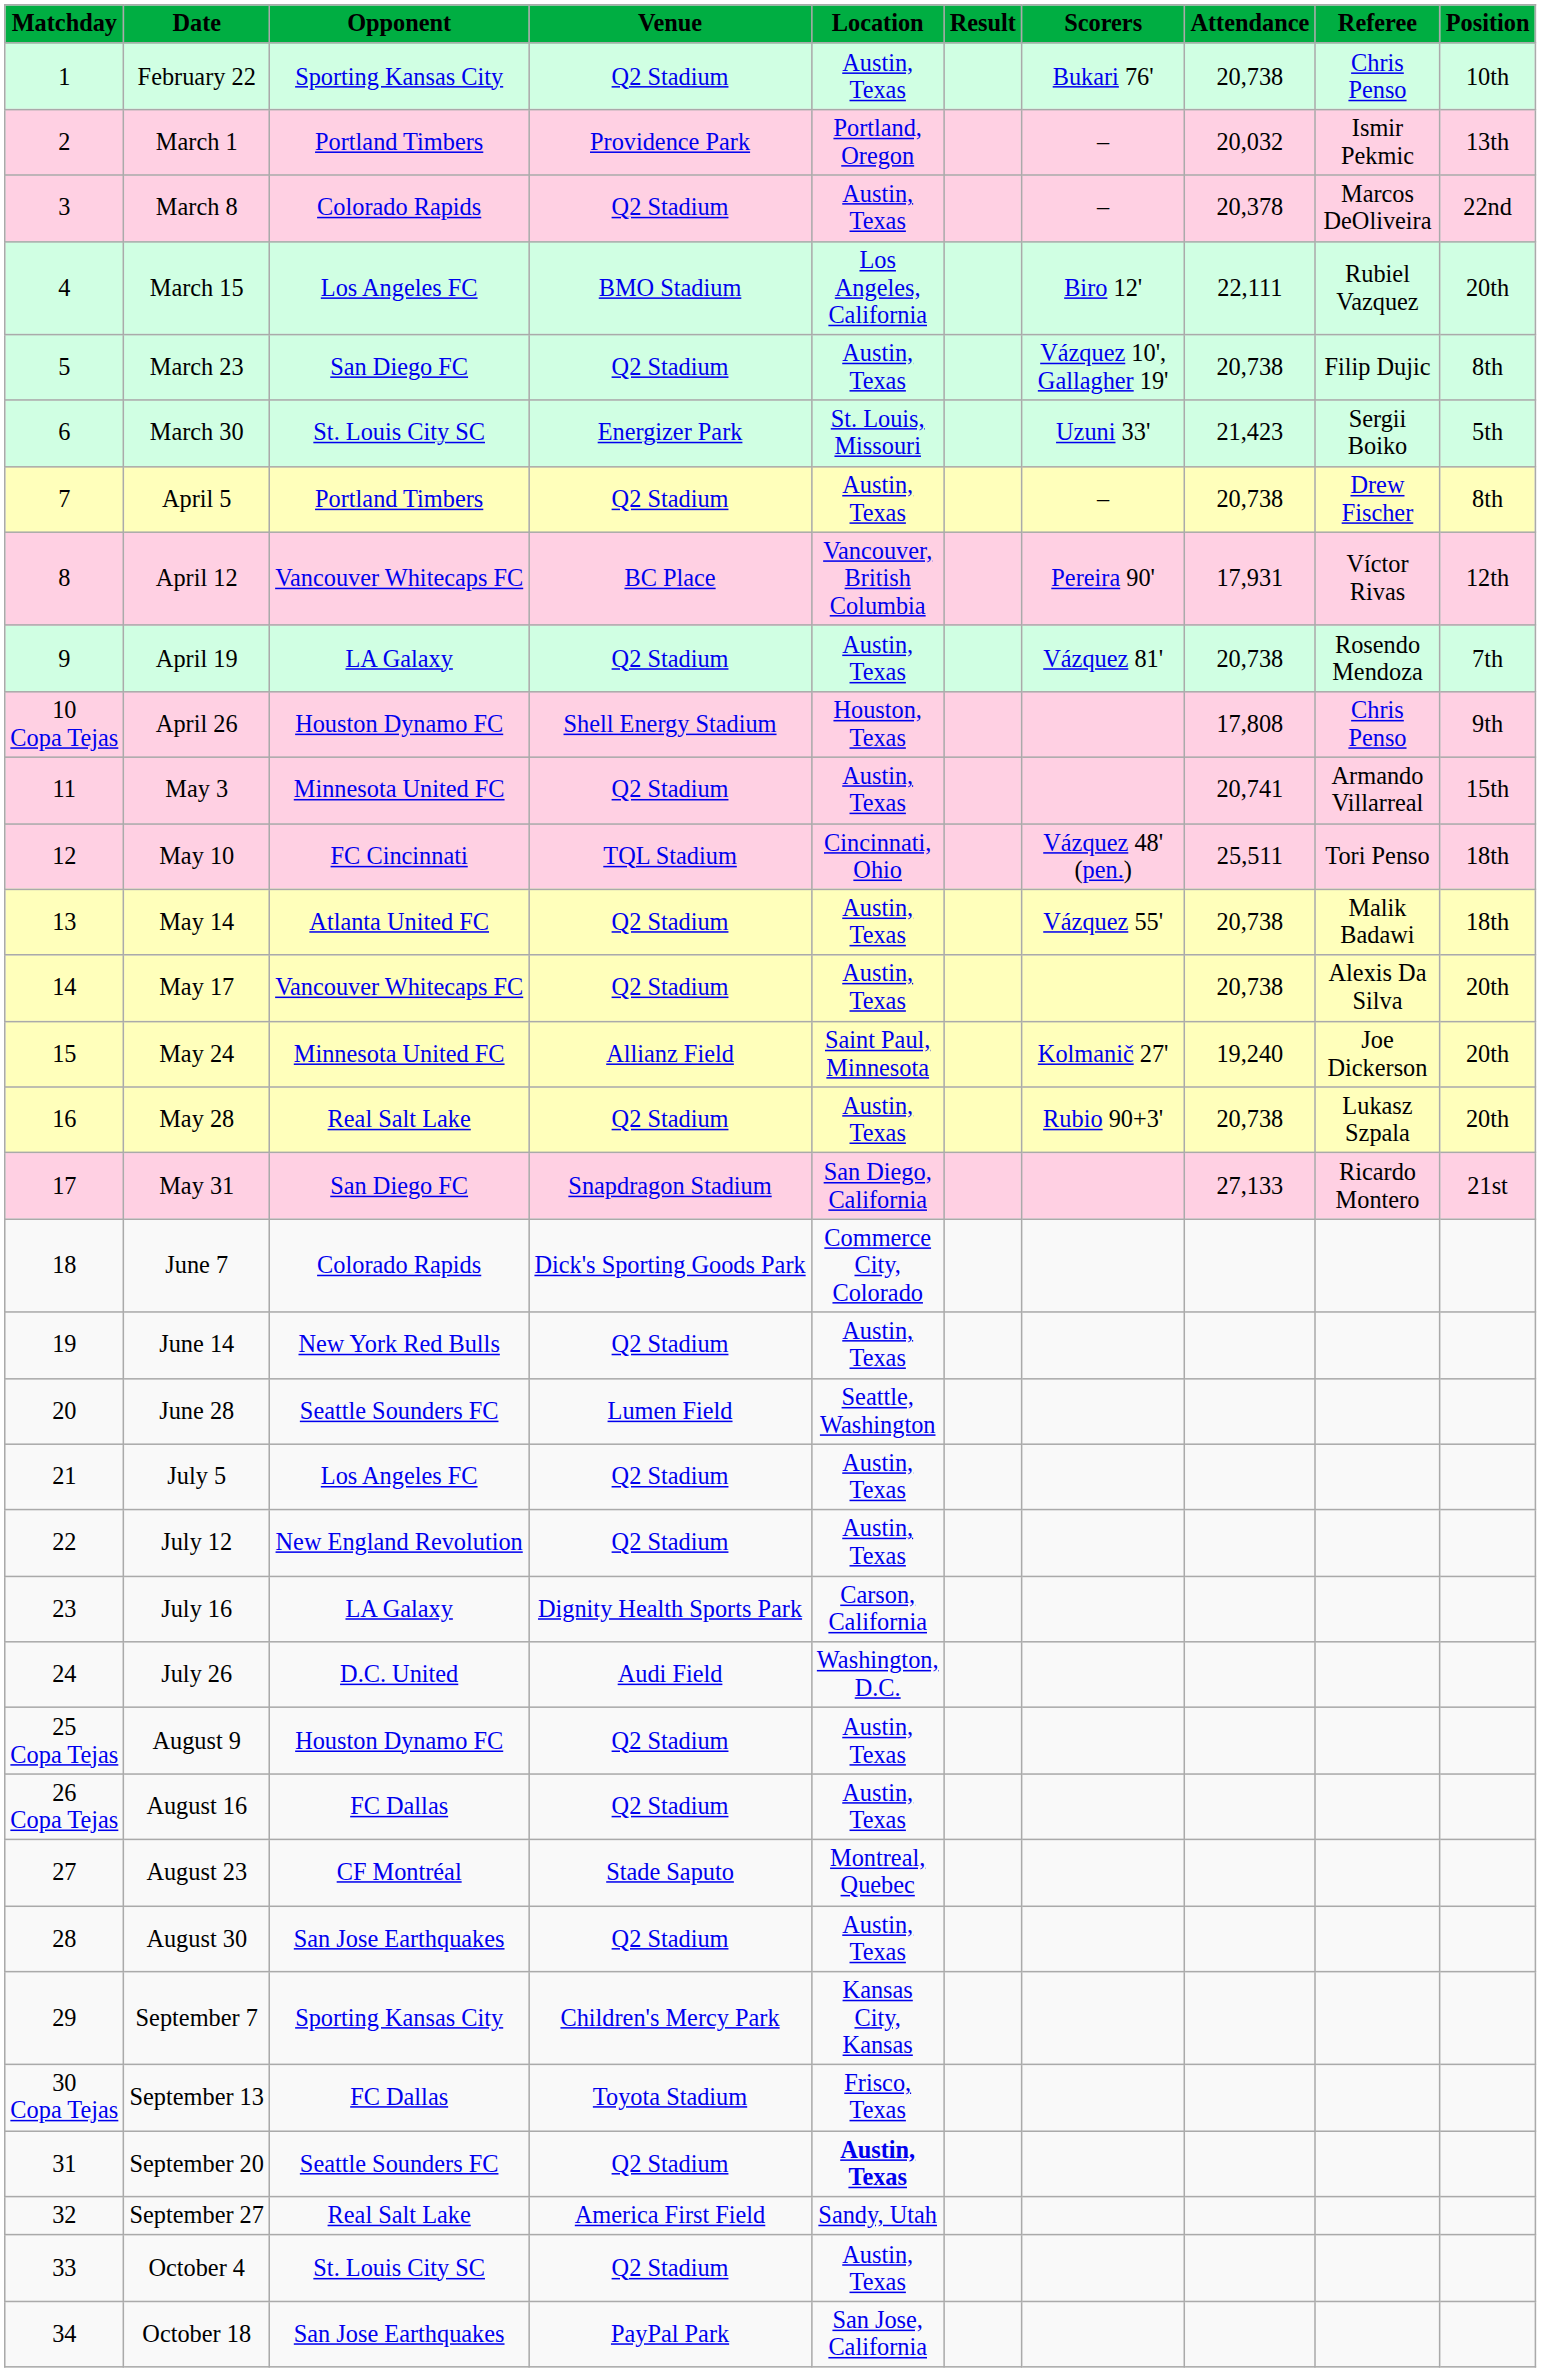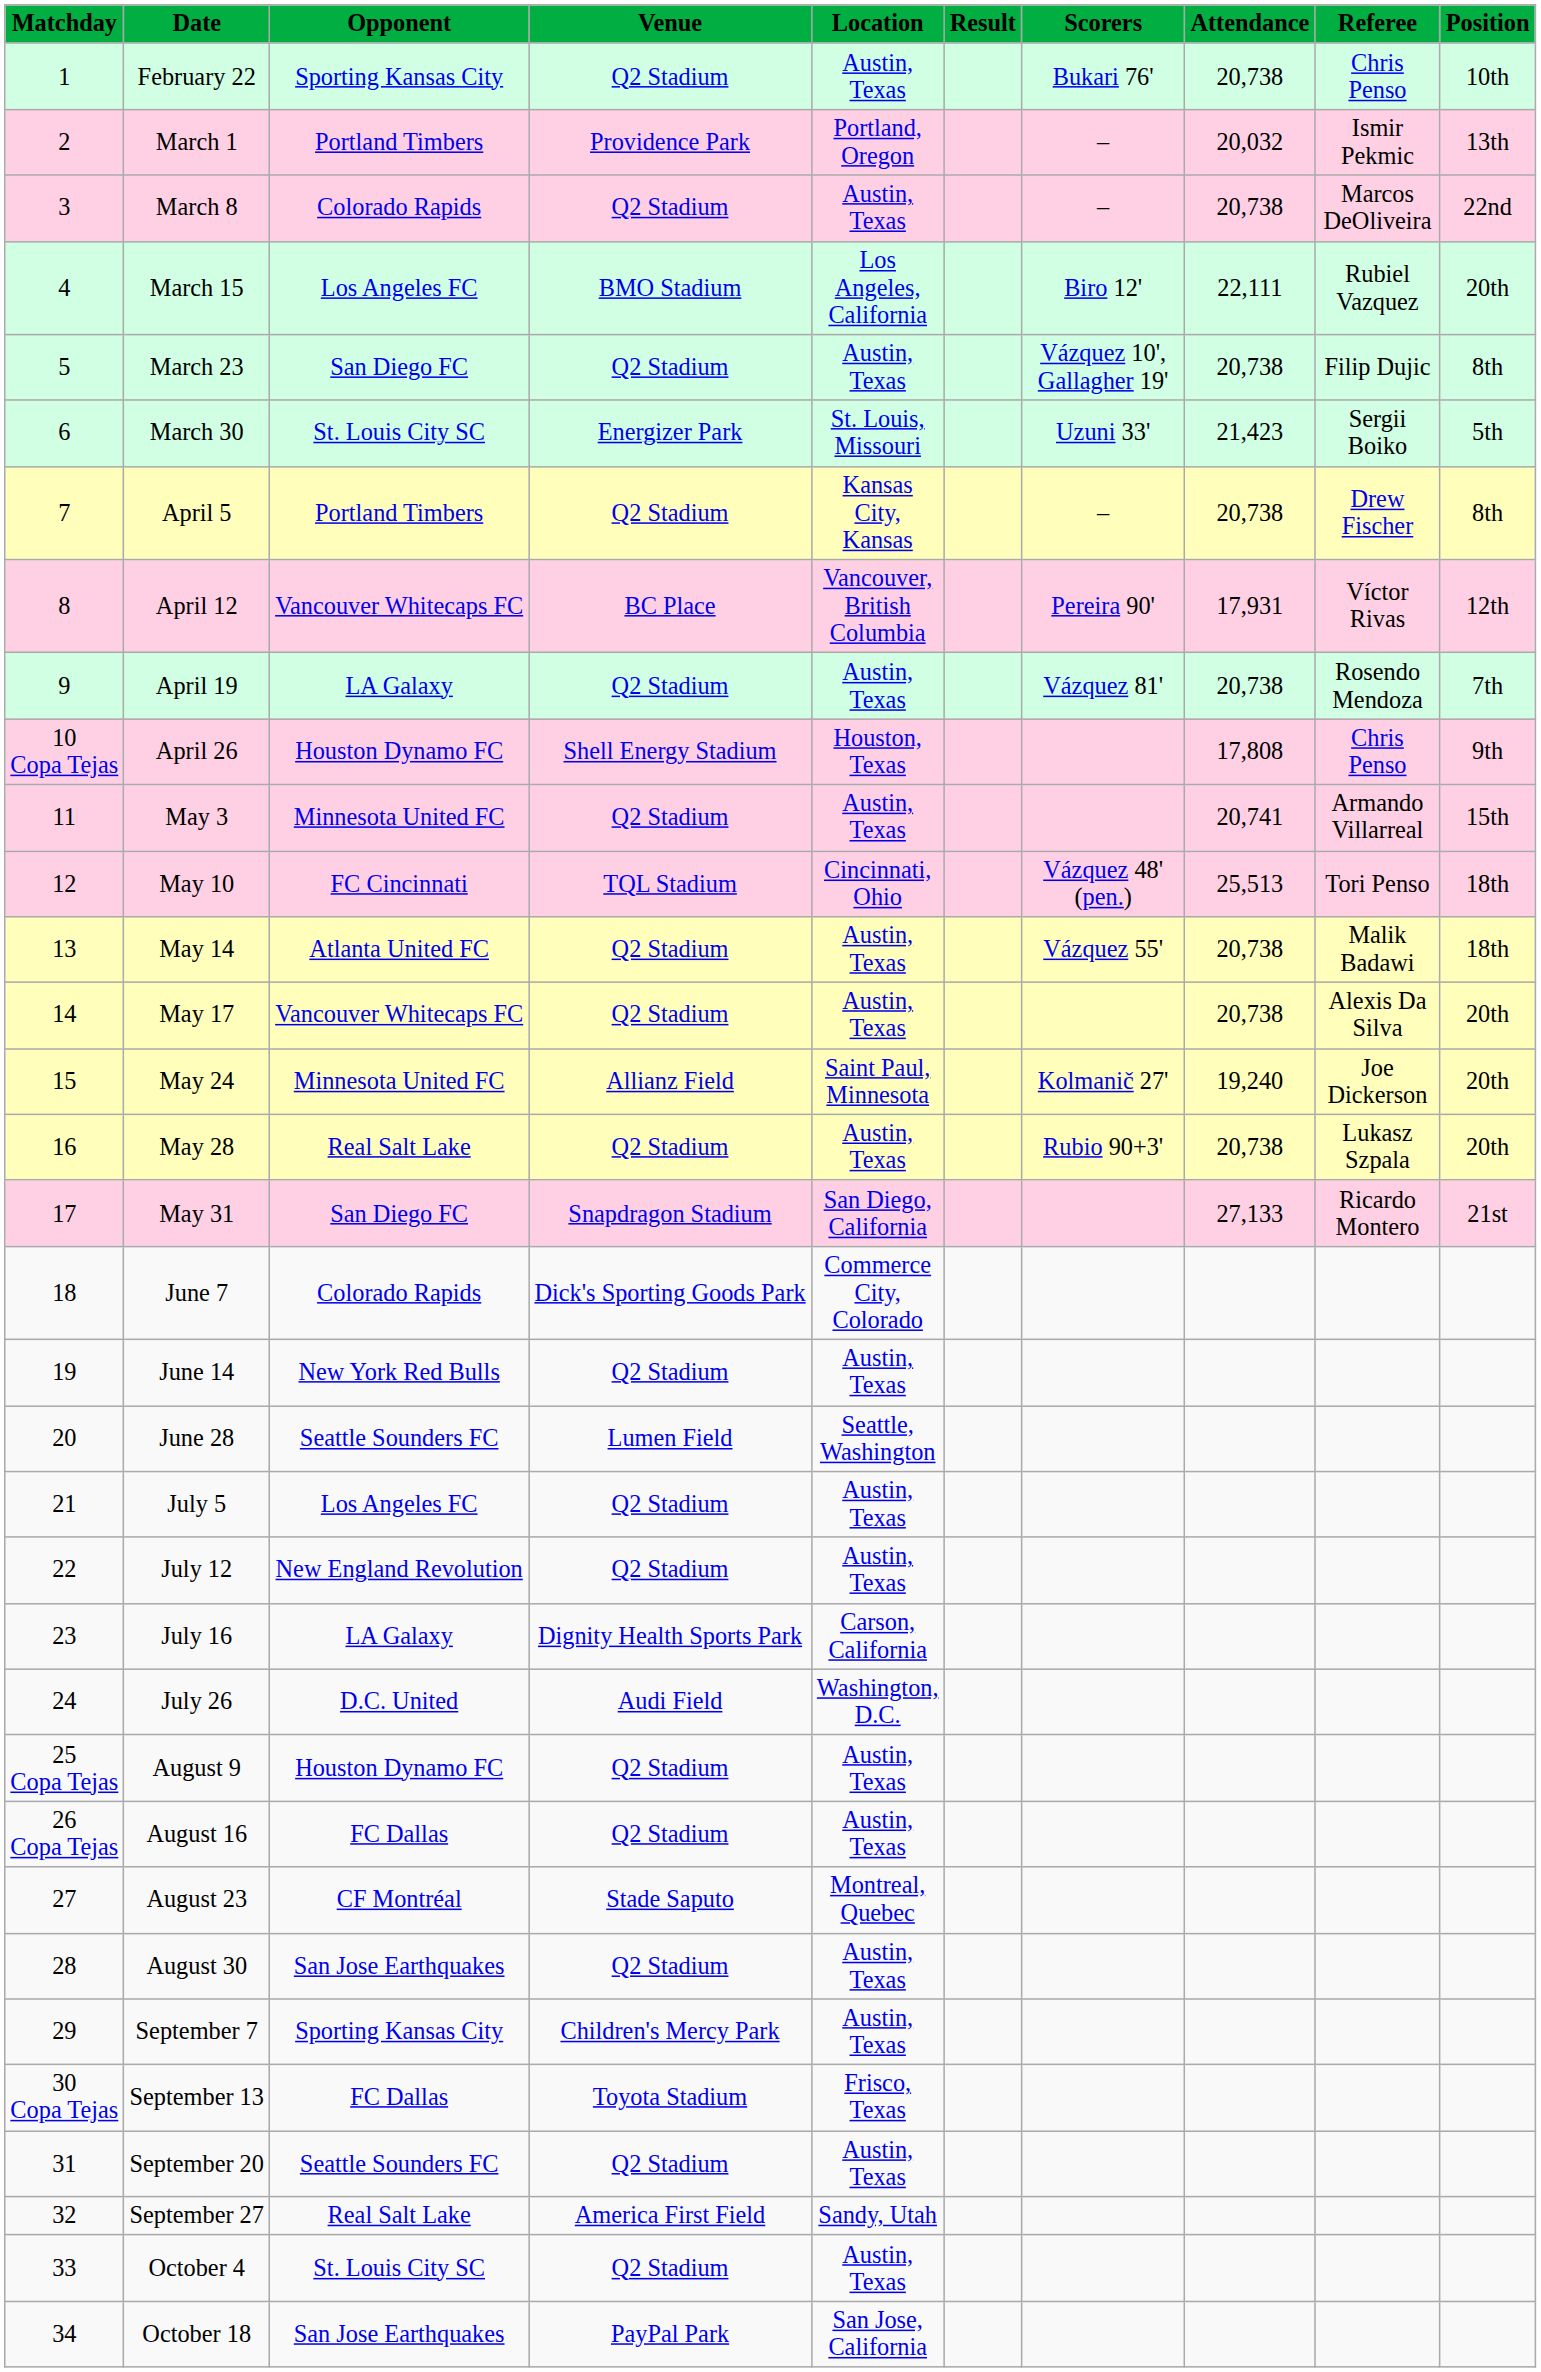(1250, 207) 20,378 -> (1250, 207) 20,738
(878, 498) Austin, Texas -> (878, 512) Kansas City, Kansas
(1250, 855) 25,511 -> (1250, 883) 25,513
(878, 2017) Kansas City, Kansas -> (878, 2031) Austin, Texas
(878, 2163) bold -> (878, 2163) normal
